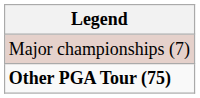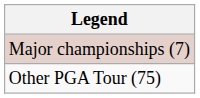(90, 78) bold -> (85, 78) normal
